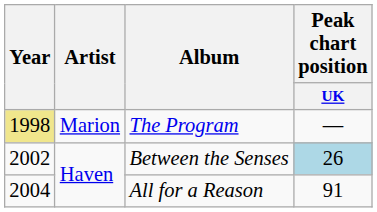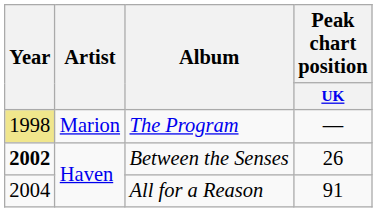(30, 158) normal -> (30, 158) bold
(333, 158) lightblue background -> (333, 158) no background
